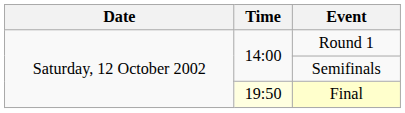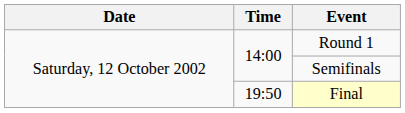(263, 94) lightyellow background -> (263, 94) no background
